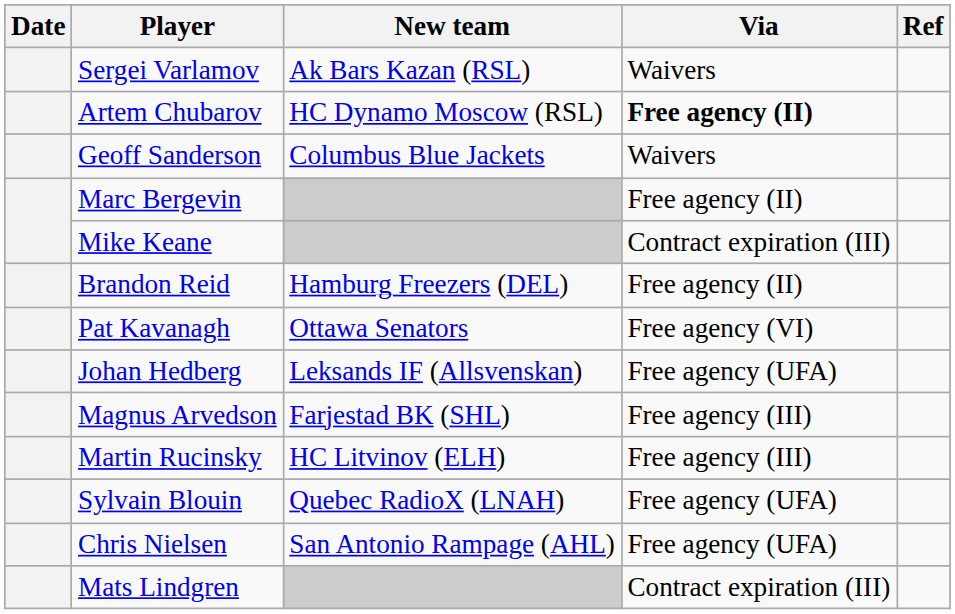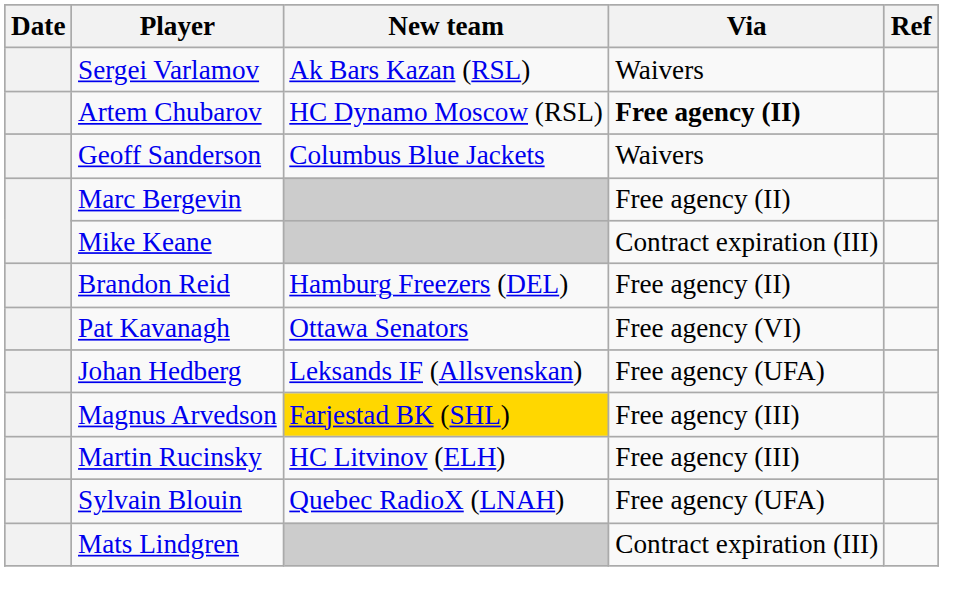(400, 414) no background -> (400, 414) gold background
- row: (152, 543)
